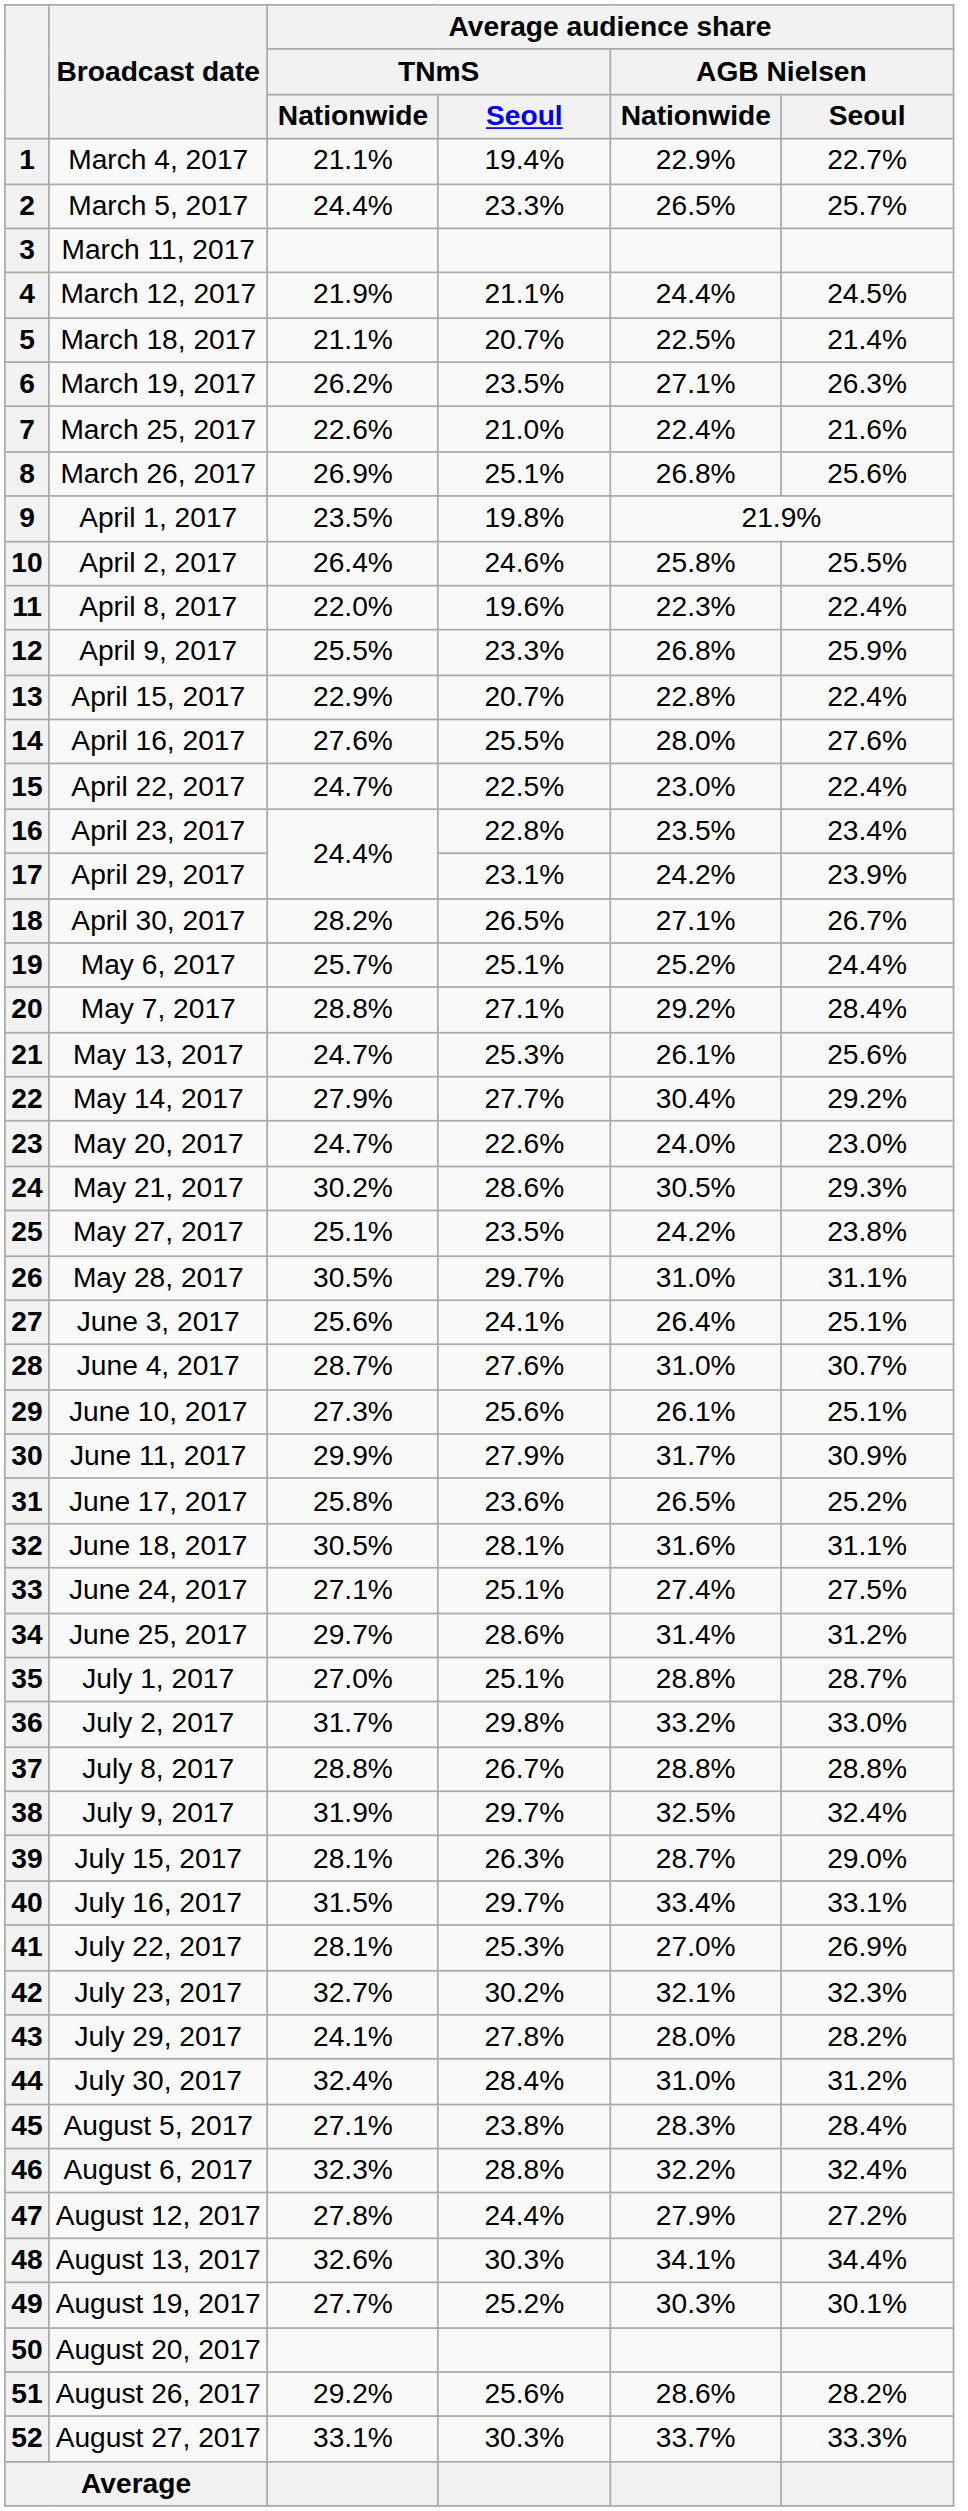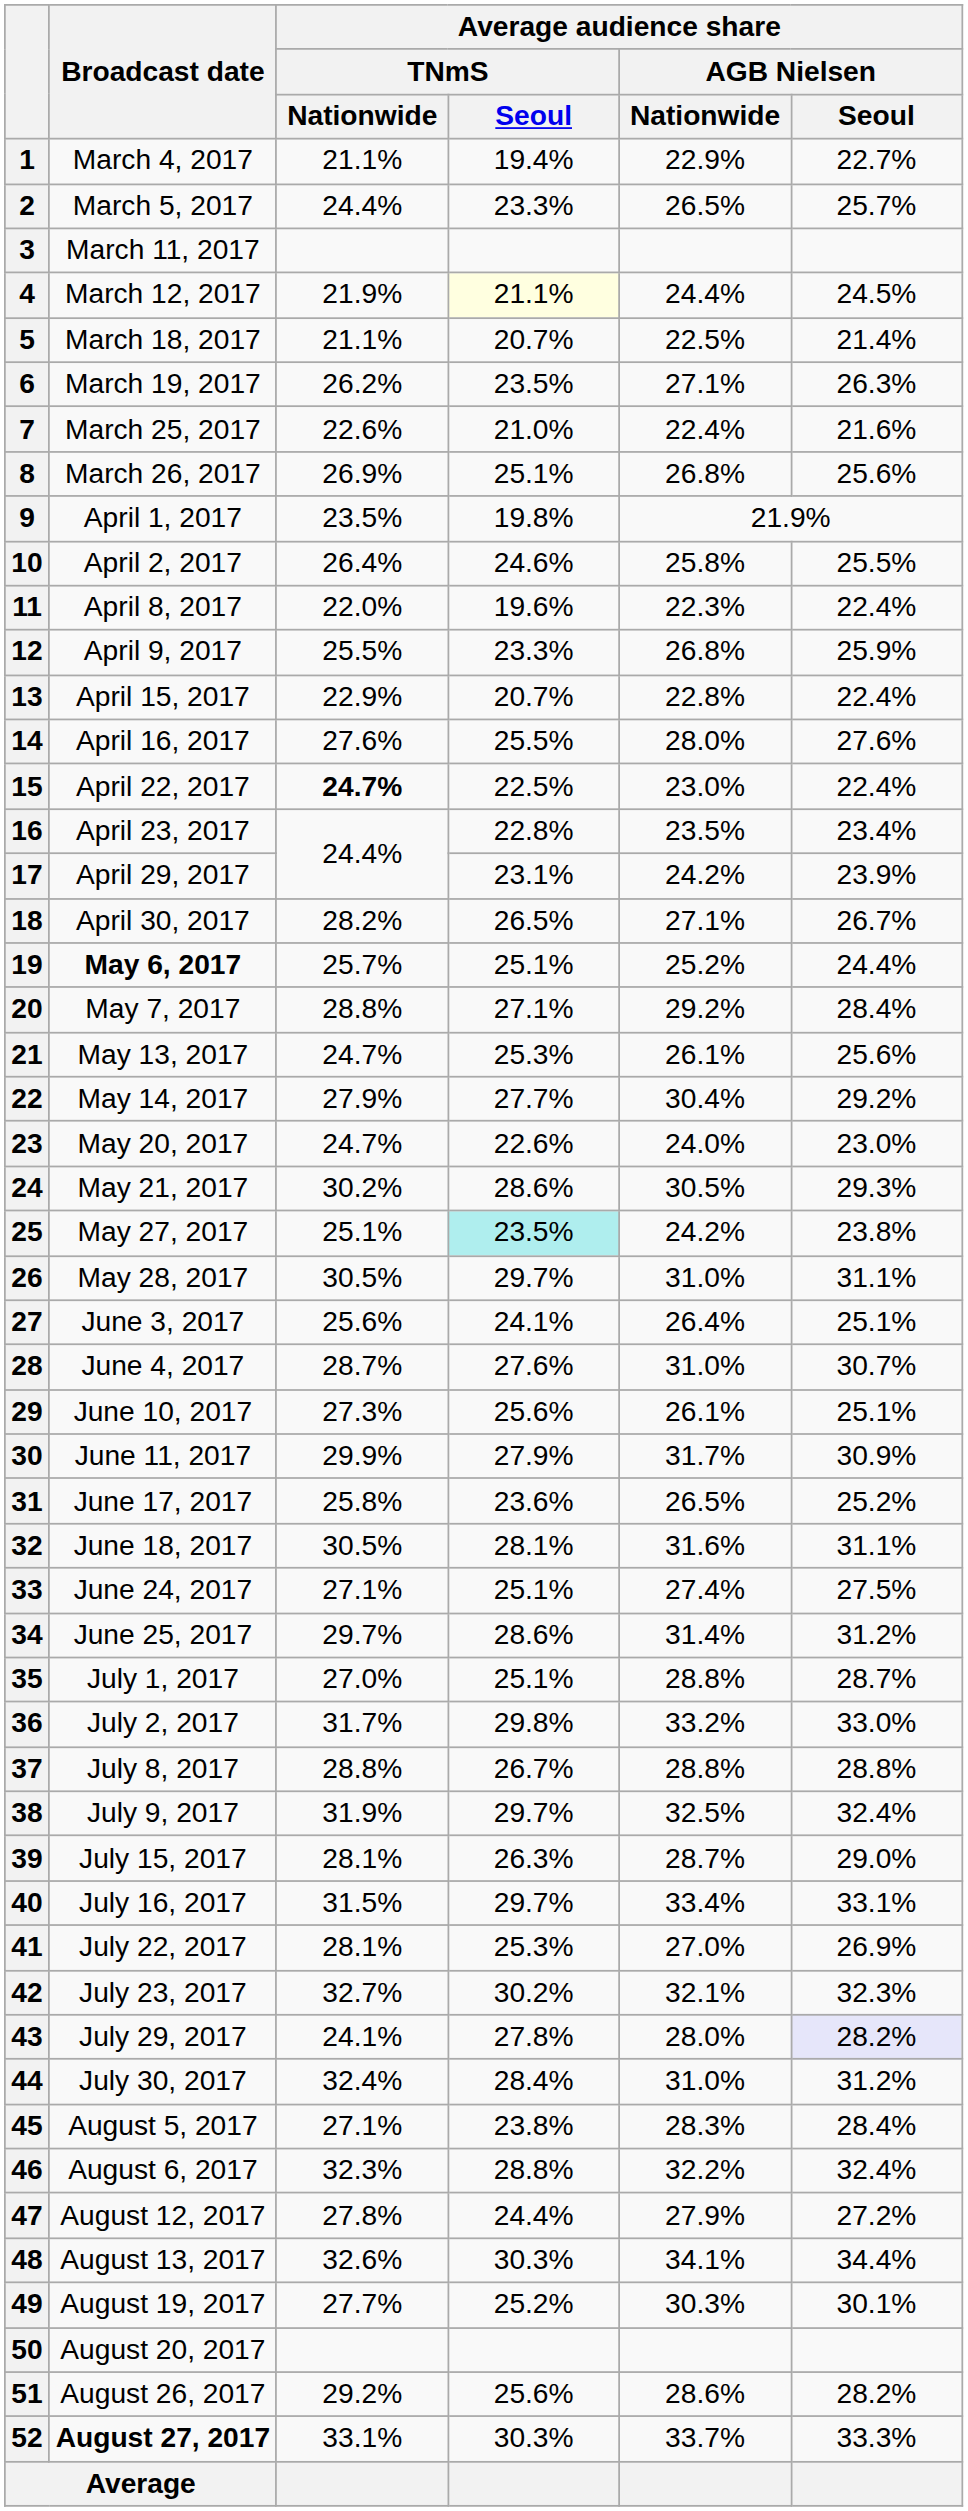(524, 294) no background -> (534, 294) lightyellow background
(353, 786) normal -> (362, 786) bold
(158, 964) normal -> (163, 964) bold
(524, 1232) no background -> (534, 1232) paleturquoise background
(867, 2036) no background -> (876, 2036) lavender background
(158, 2438) normal -> (163, 2438) bold
